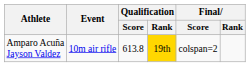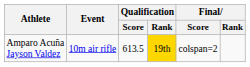(133, 48) 613.8 -> (133, 48) 613.5
